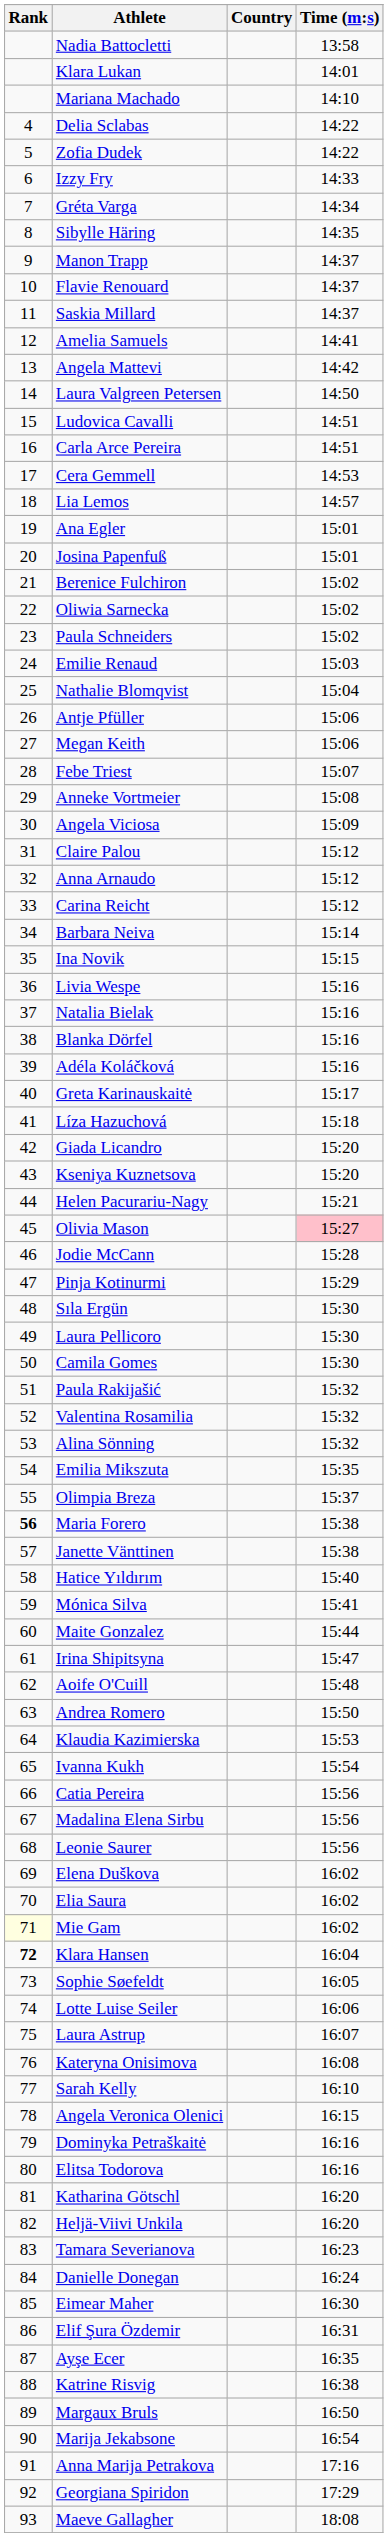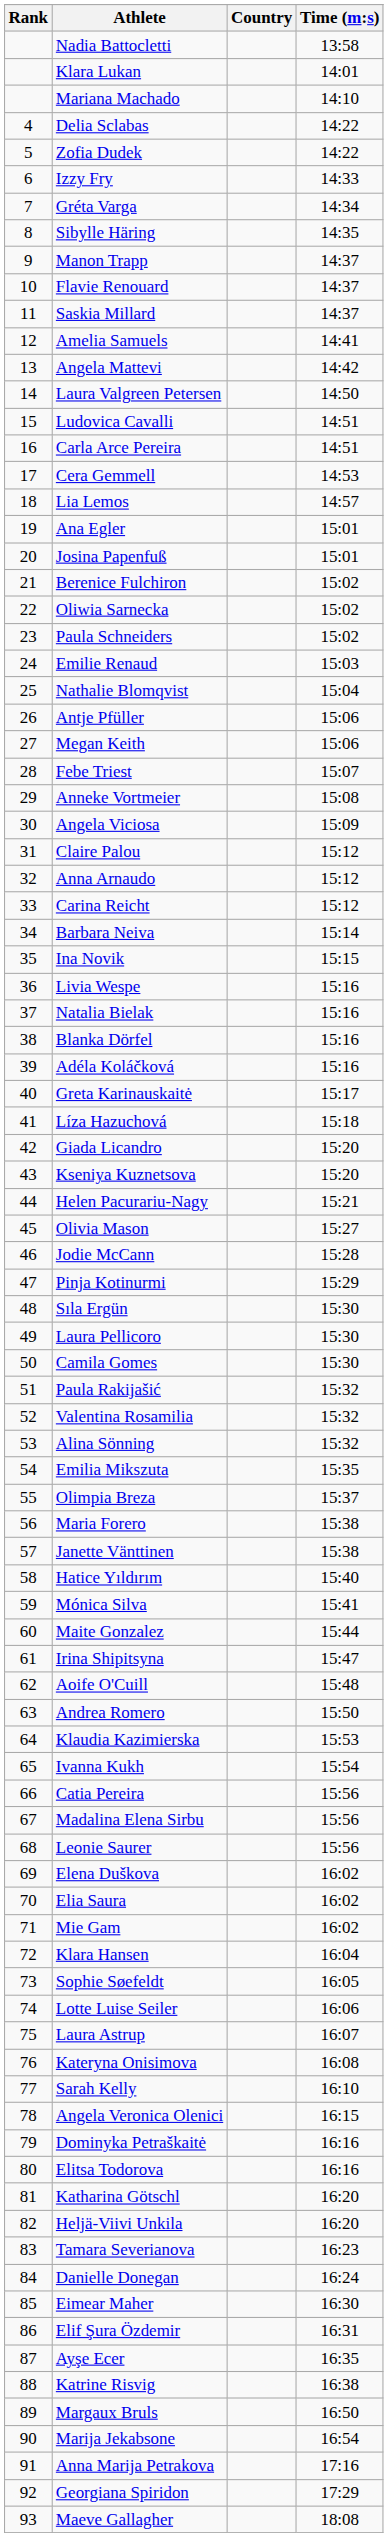(340, 1228) pink background -> (340, 1228) no background
(28, 1524) bold -> (28, 1524) normal
(28, 1927) lightyellow background -> (28, 1927) no background
(28, 1954) bold -> (28, 1954) normal
